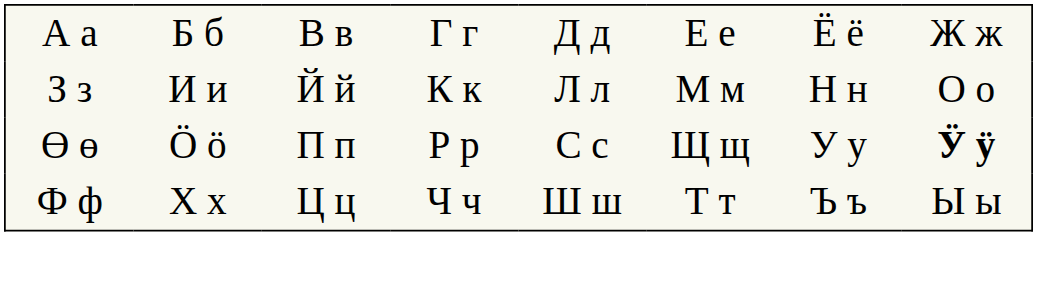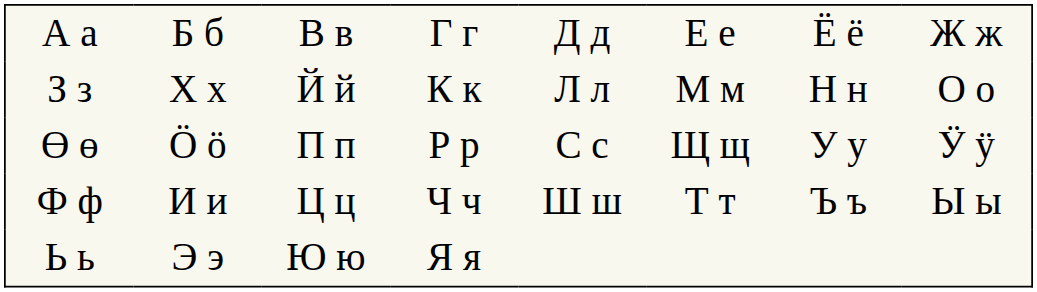(198, 89) И и -> (198, 89) Х х
(966, 145) bold -> (966, 145) normal
(198, 201) Х х -> (198, 201) И и
+ row: (70, 257)
